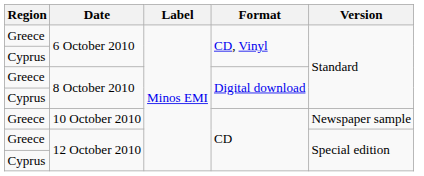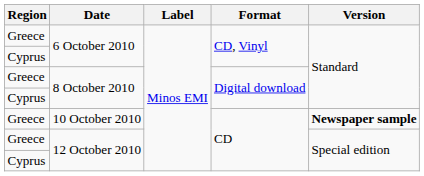(361, 118) normal -> (364, 118) bold
